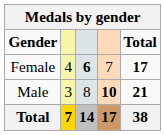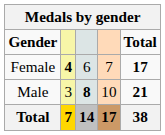(68, 67) normal -> (68, 67) bold
(87, 67) bold -> (87, 67) normal
(87, 92) normal -> (87, 92) bold
(109, 92) bold -> (109, 92) normal
